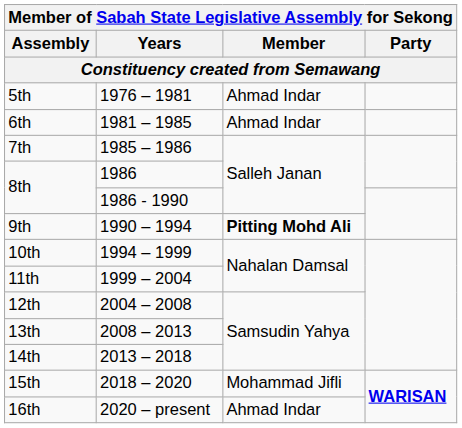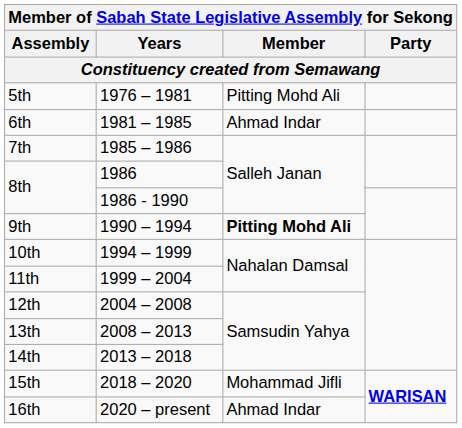(274, 95) Ahmad Indar -> (283, 95) Pitting Mohd Ali
